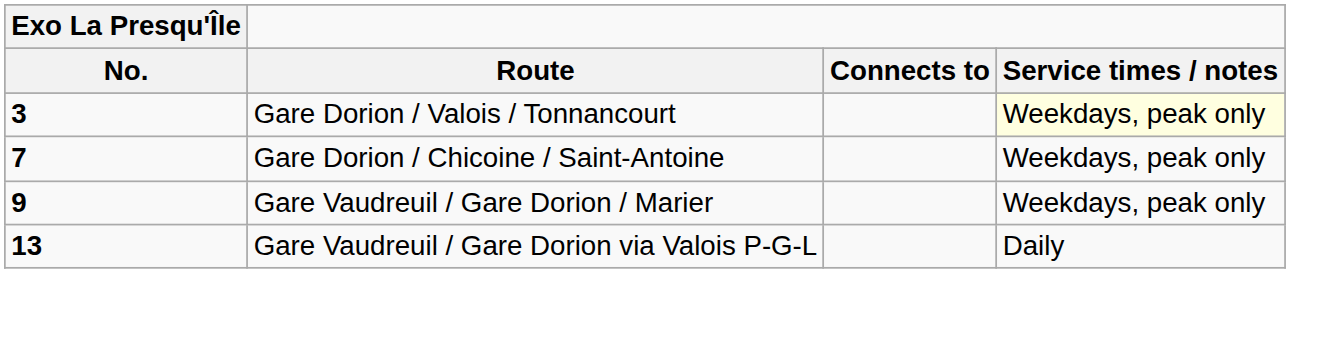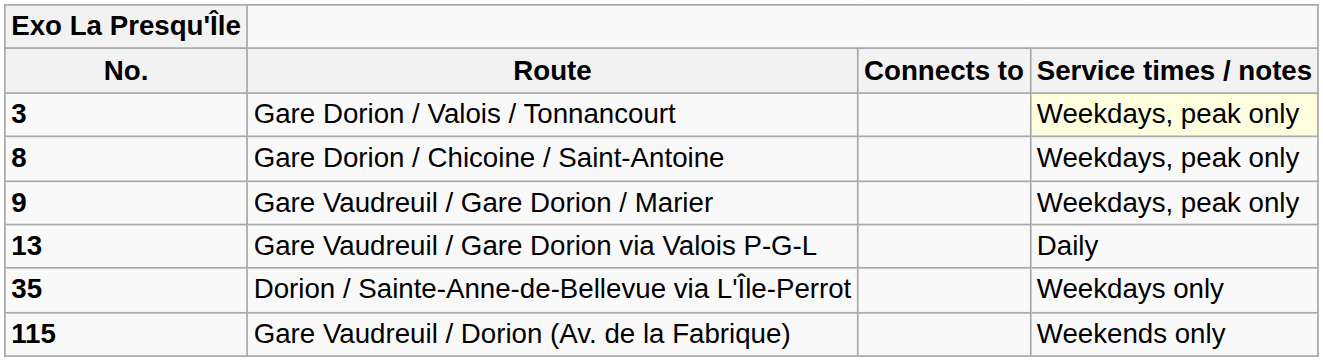(19, 158) 7 -> (19, 158) 8
+ row: (552, 289)
+ row: (522, 333)
